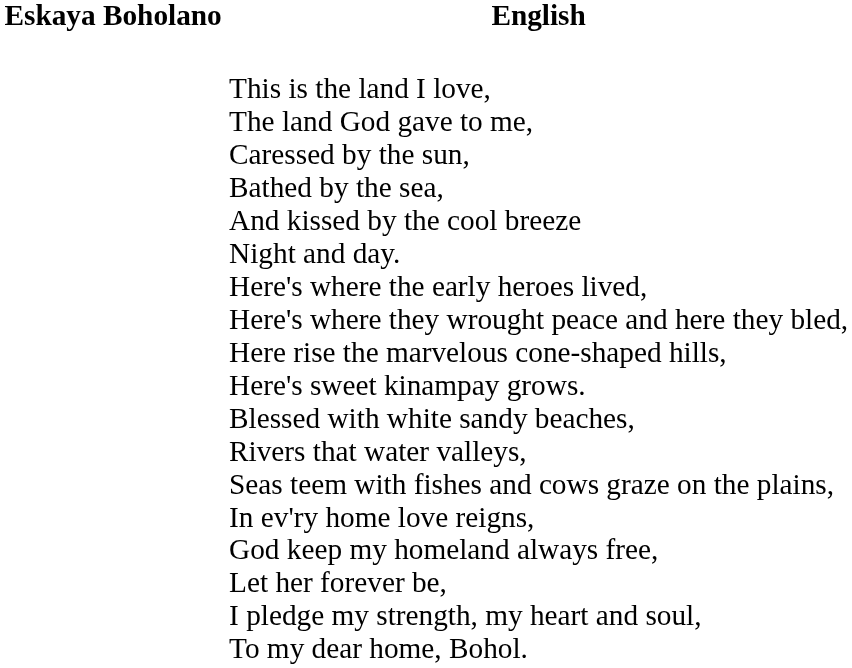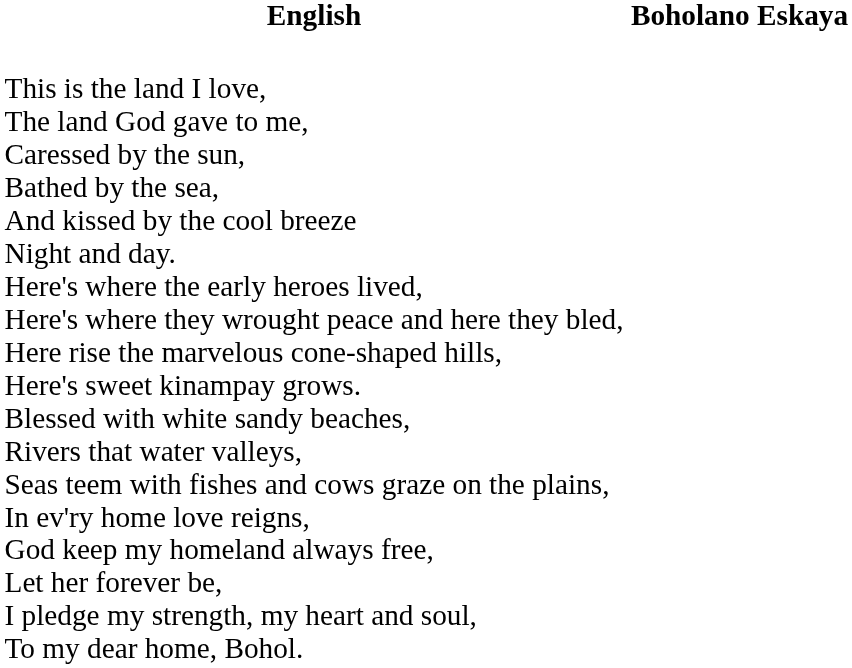columns swapped: (50, 15) <-> (539, 15)
